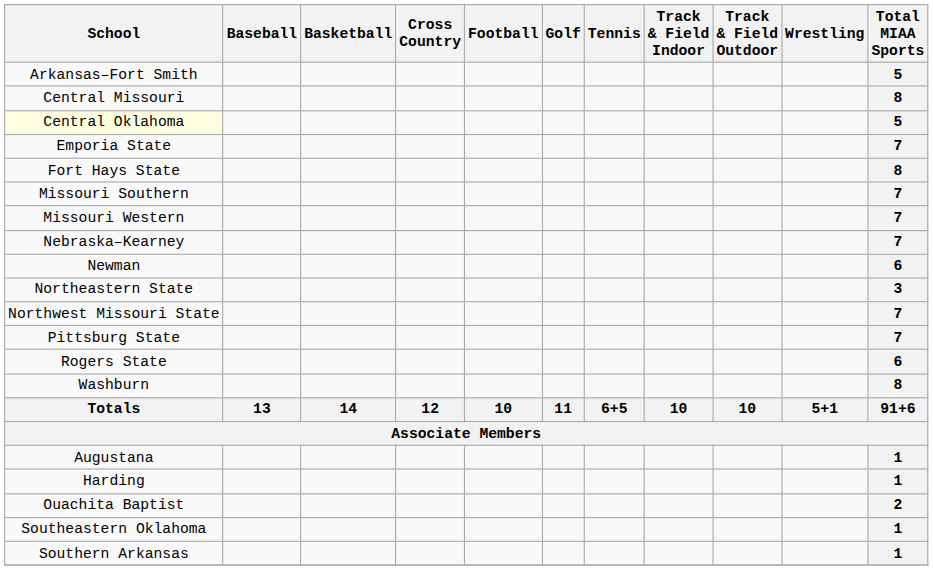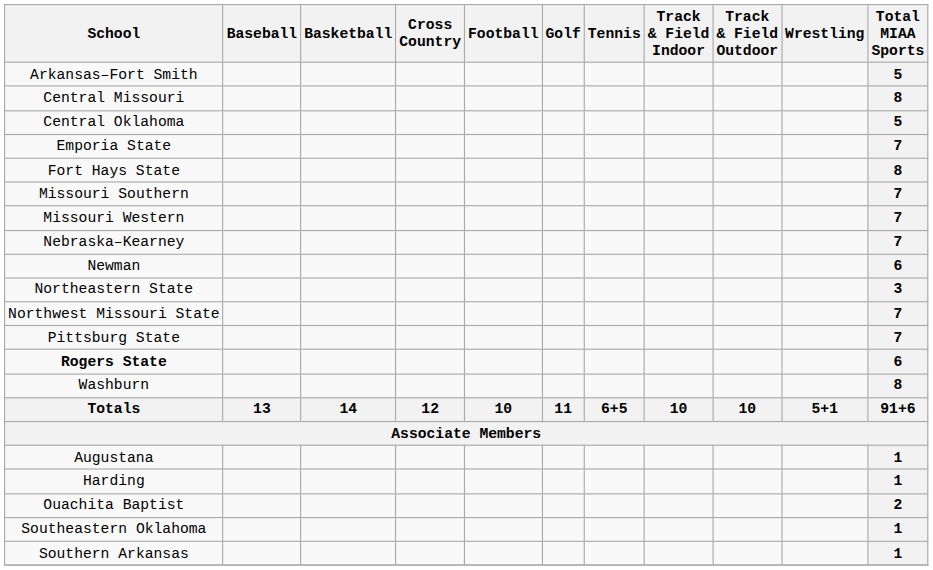(114, 122) lightyellow background -> (114, 122) no background
(114, 362) normal -> (114, 362) bold
